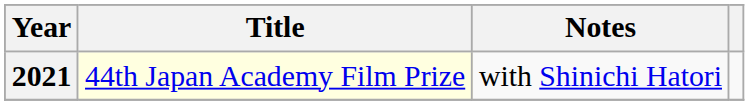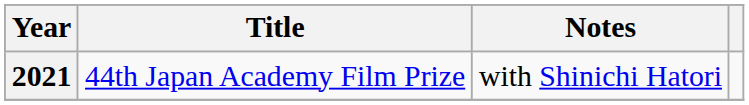(275, 75) lightyellow background -> (275, 75) no background
